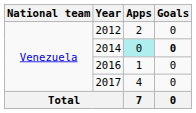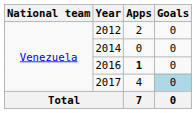(139, 48) paleturquoise background -> (139, 48) no background
(173, 48) bold -> (173, 48) normal
(139, 65) normal -> (139, 65) bold
(173, 83) no background -> (173, 83) lightblue background
